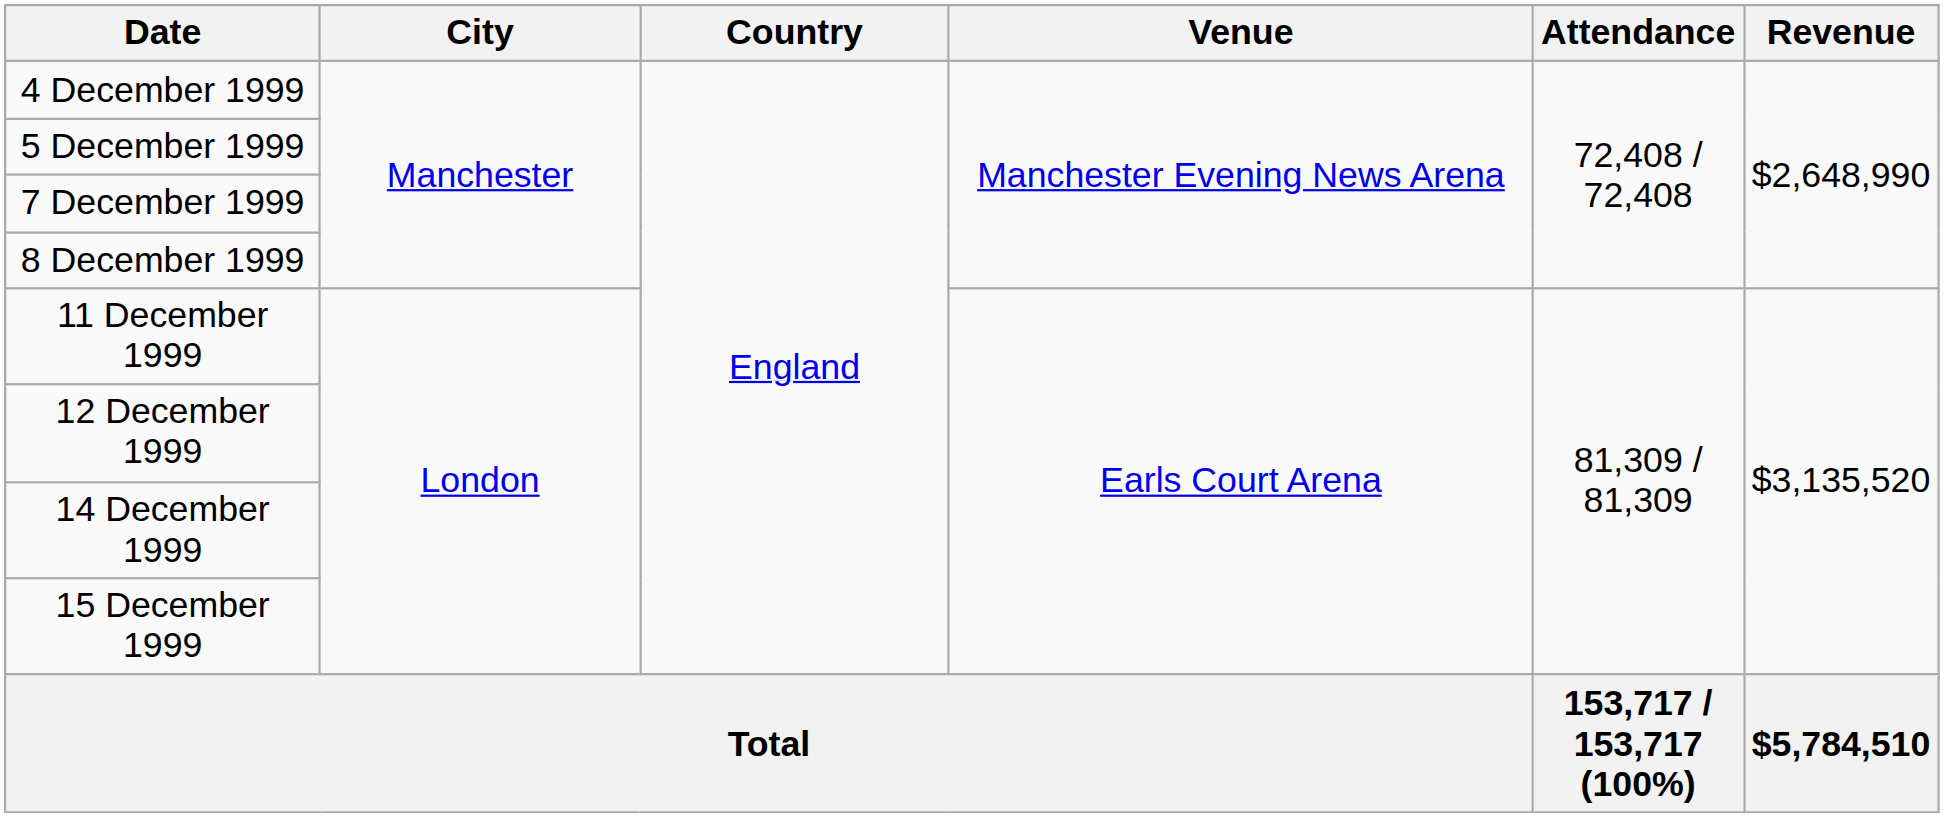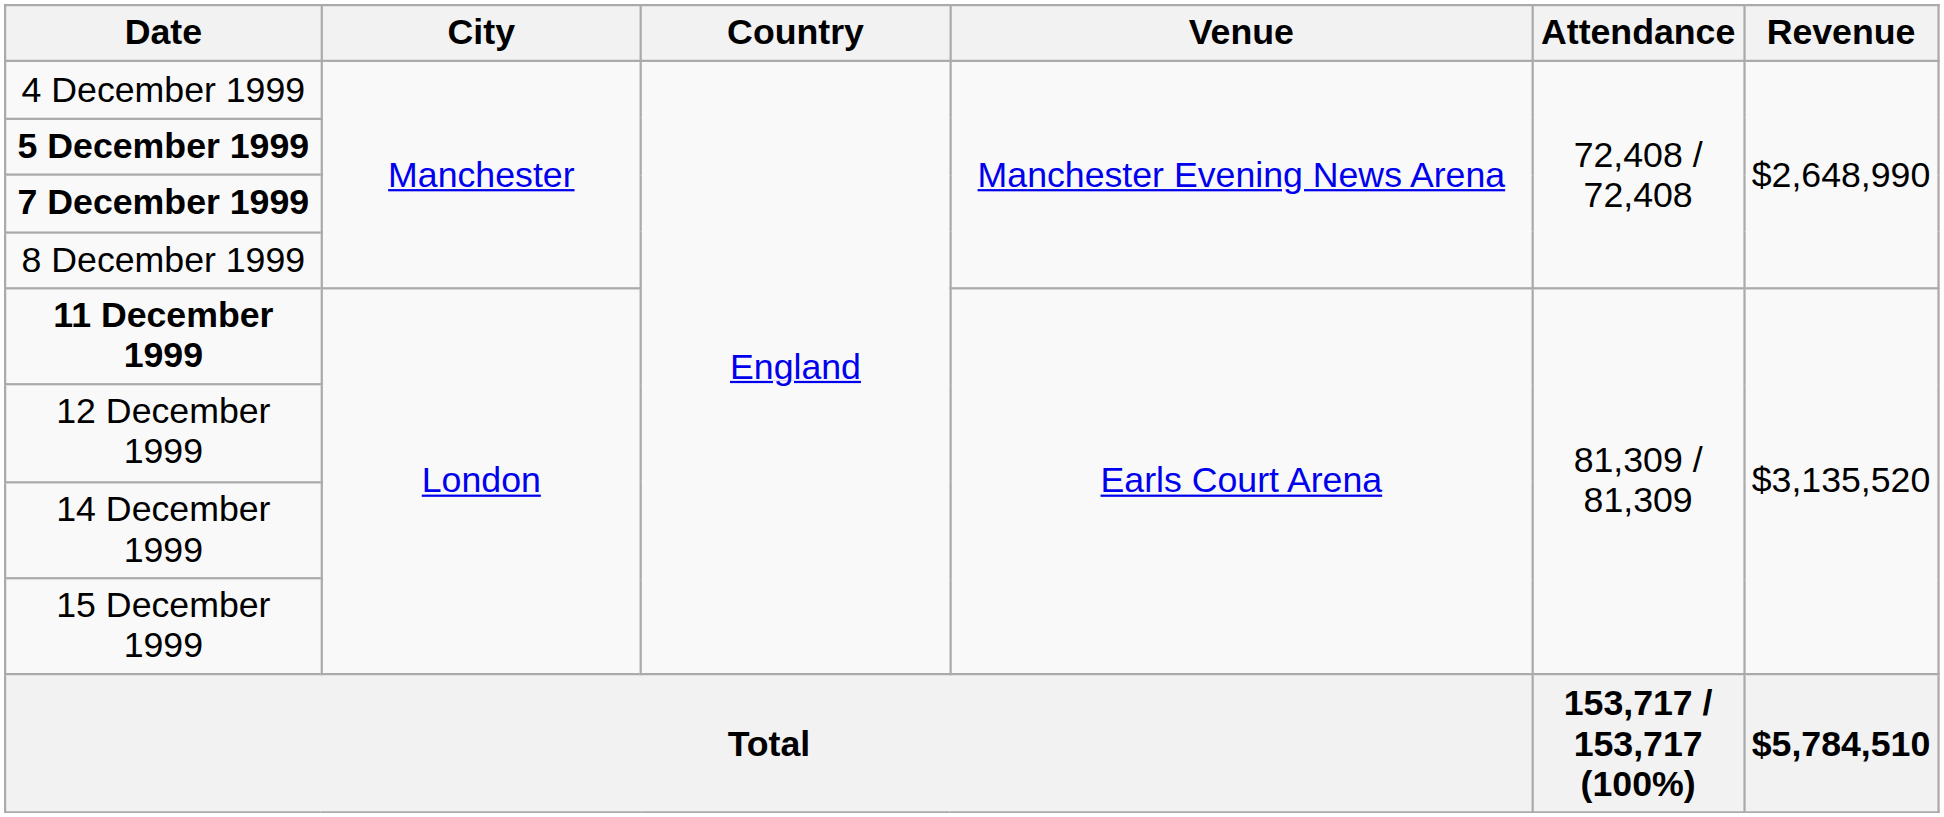(163, 145) normal -> (163, 145) bold
(163, 202) normal -> (163, 202) bold
(163, 335) normal -> (163, 335) bold
